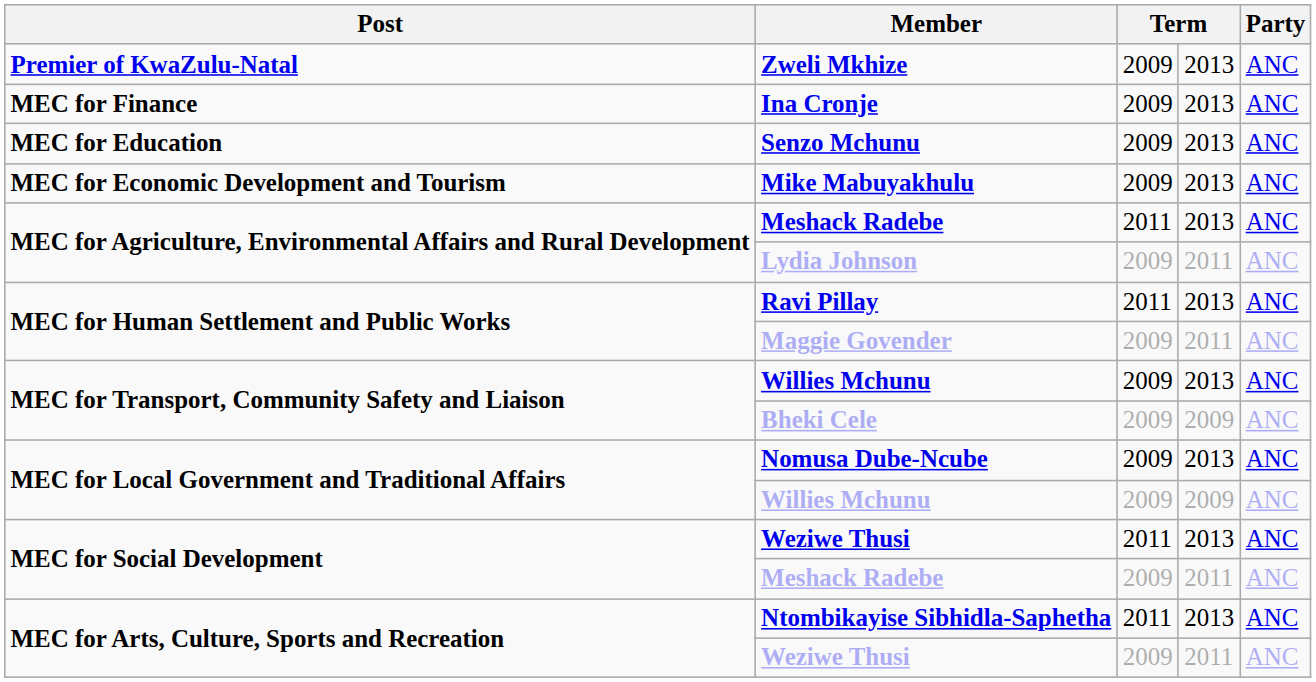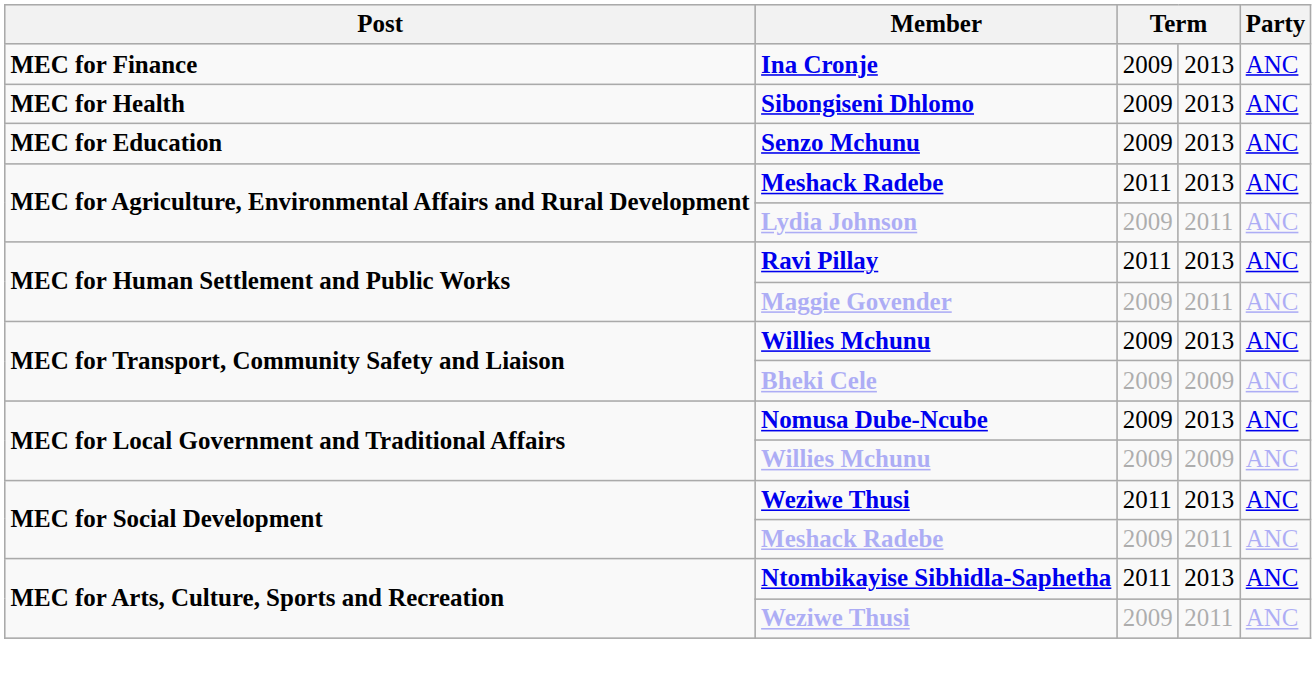- row: (154, 63)
+ row: (98, 103)
- row: (258, 182)
